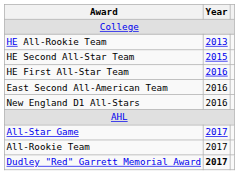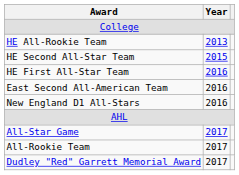(217, 162) bold -> (217, 162) normal
